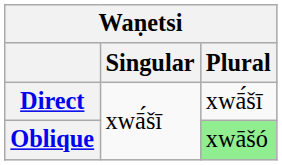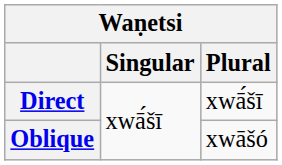(237, 139) lightgreen background -> (237, 139) no background
